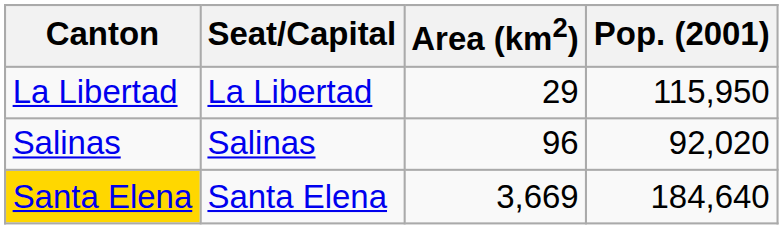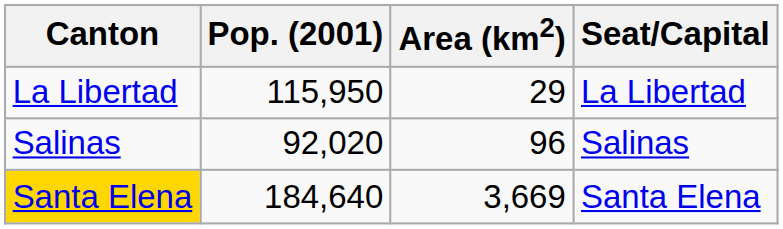columns swapped: (682, 35) <-> (302, 35)
